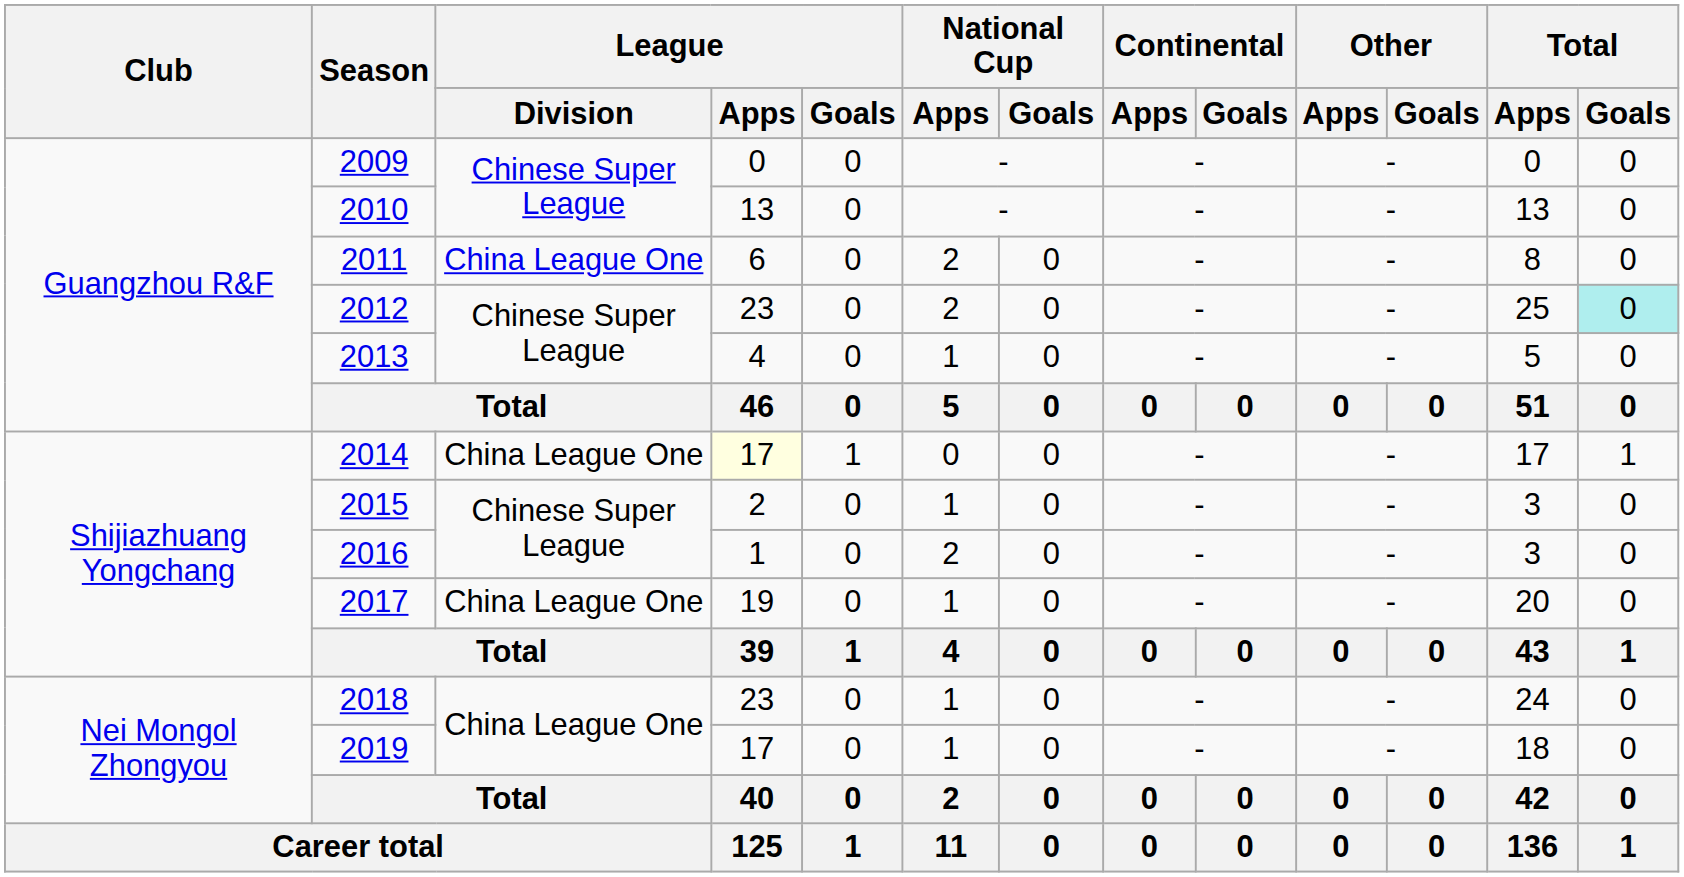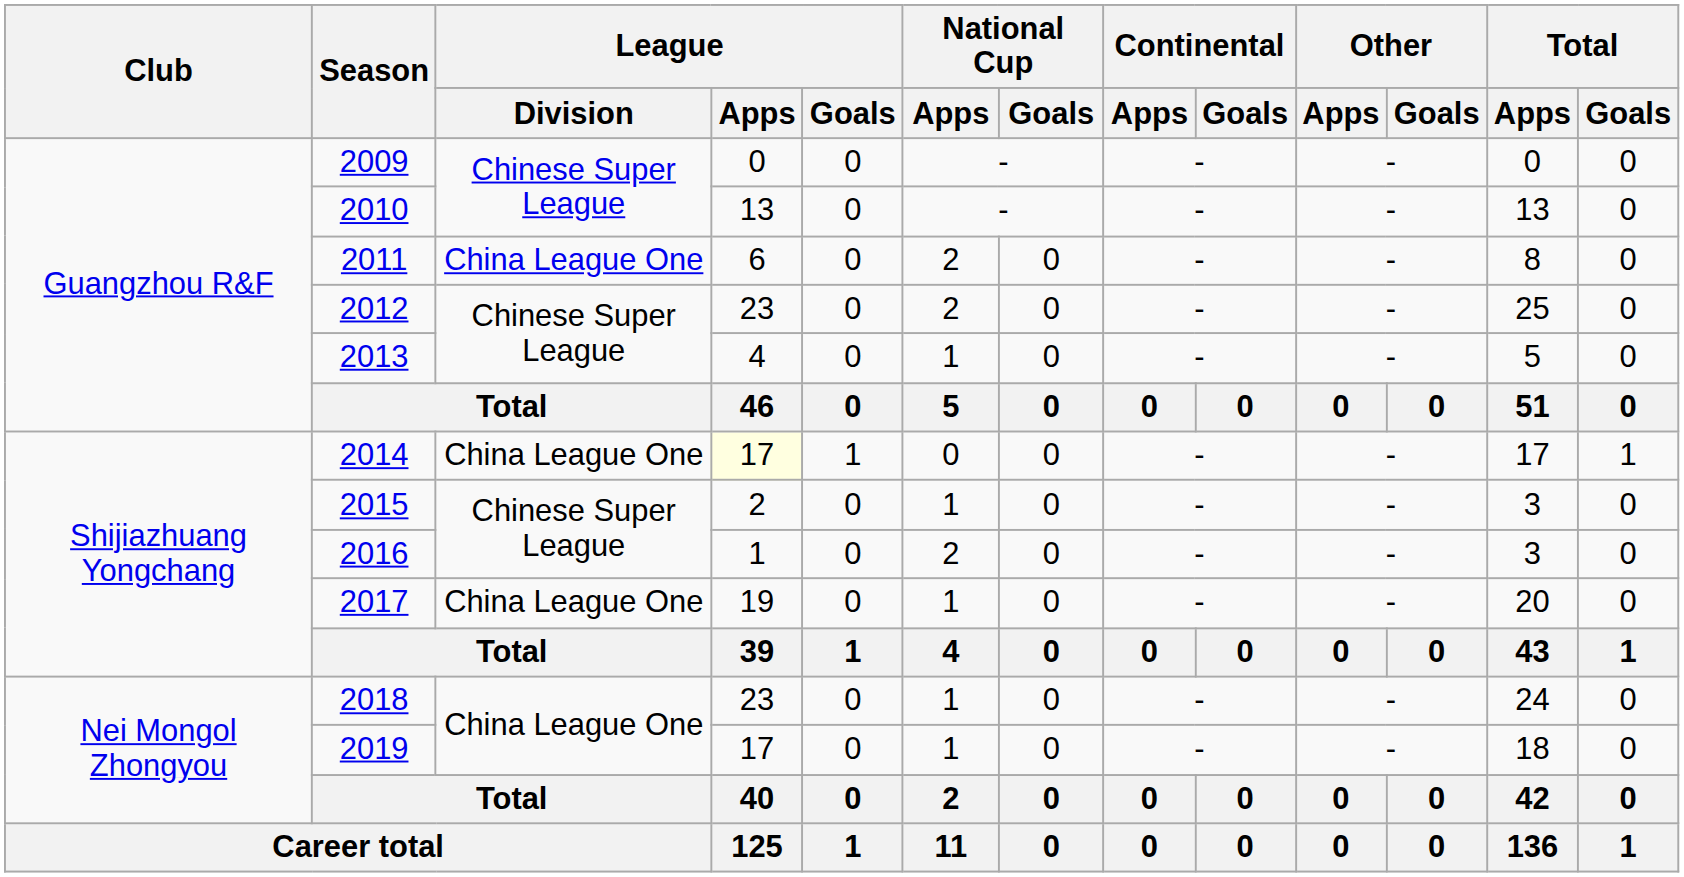(1628, 308) paleturquoise background -> (1628, 308) no background
